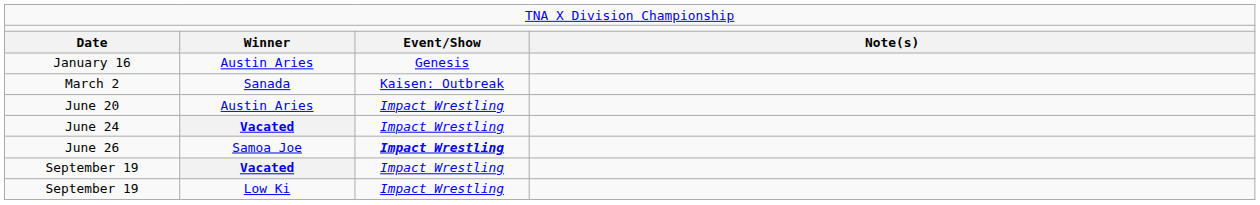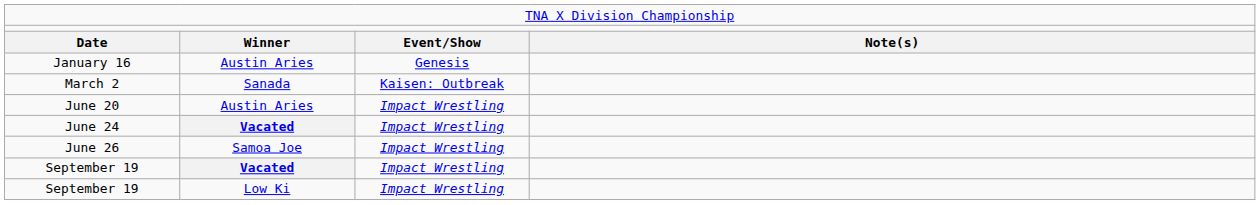(442, 147) bold -> (442, 147) normal
